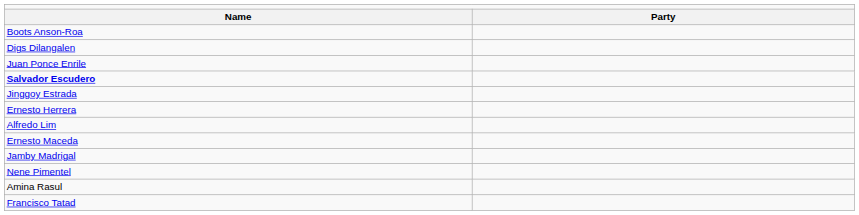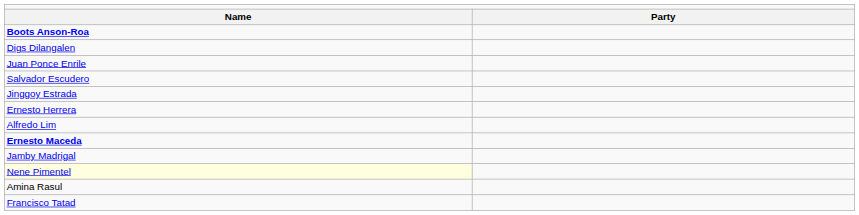(45, 33) normal -> (48, 33) bold
(51, 79) bold -> (48, 79) normal
(42, 141) normal -> (44, 141) bold
(39, 172) no background -> (39, 172) lightyellow background
